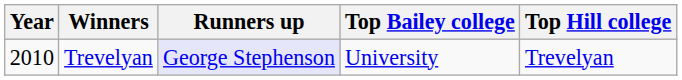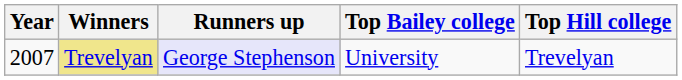(32, 57) 2010 -> (32, 57) 2007
(108, 57) no background -> (108, 57) khaki background
